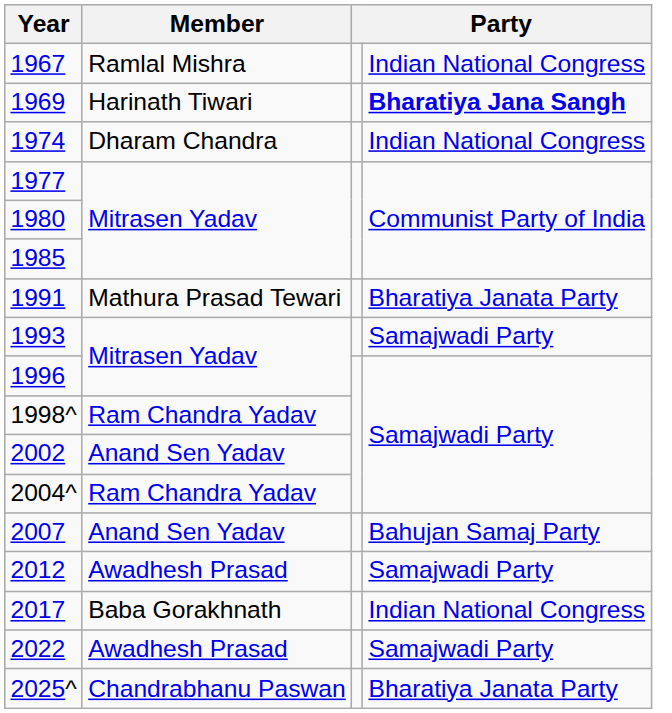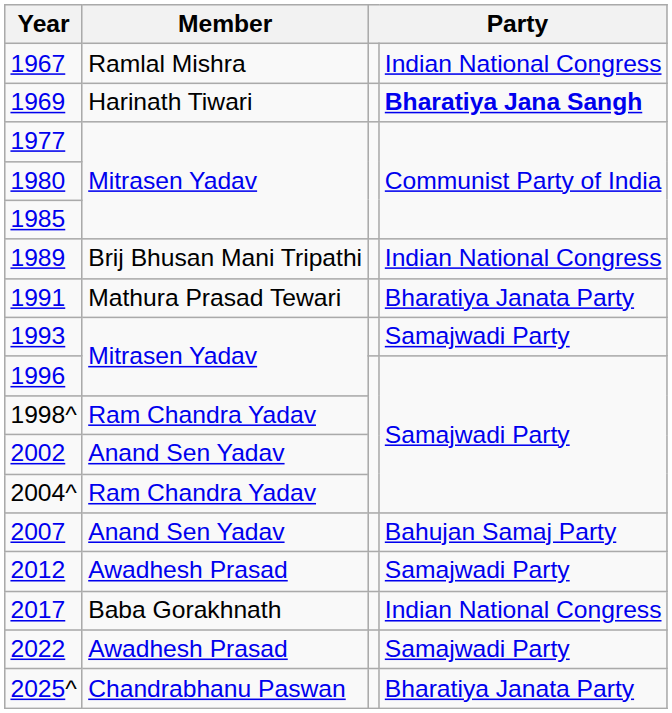- row: (38, 141)
+ row: (38, 258)
